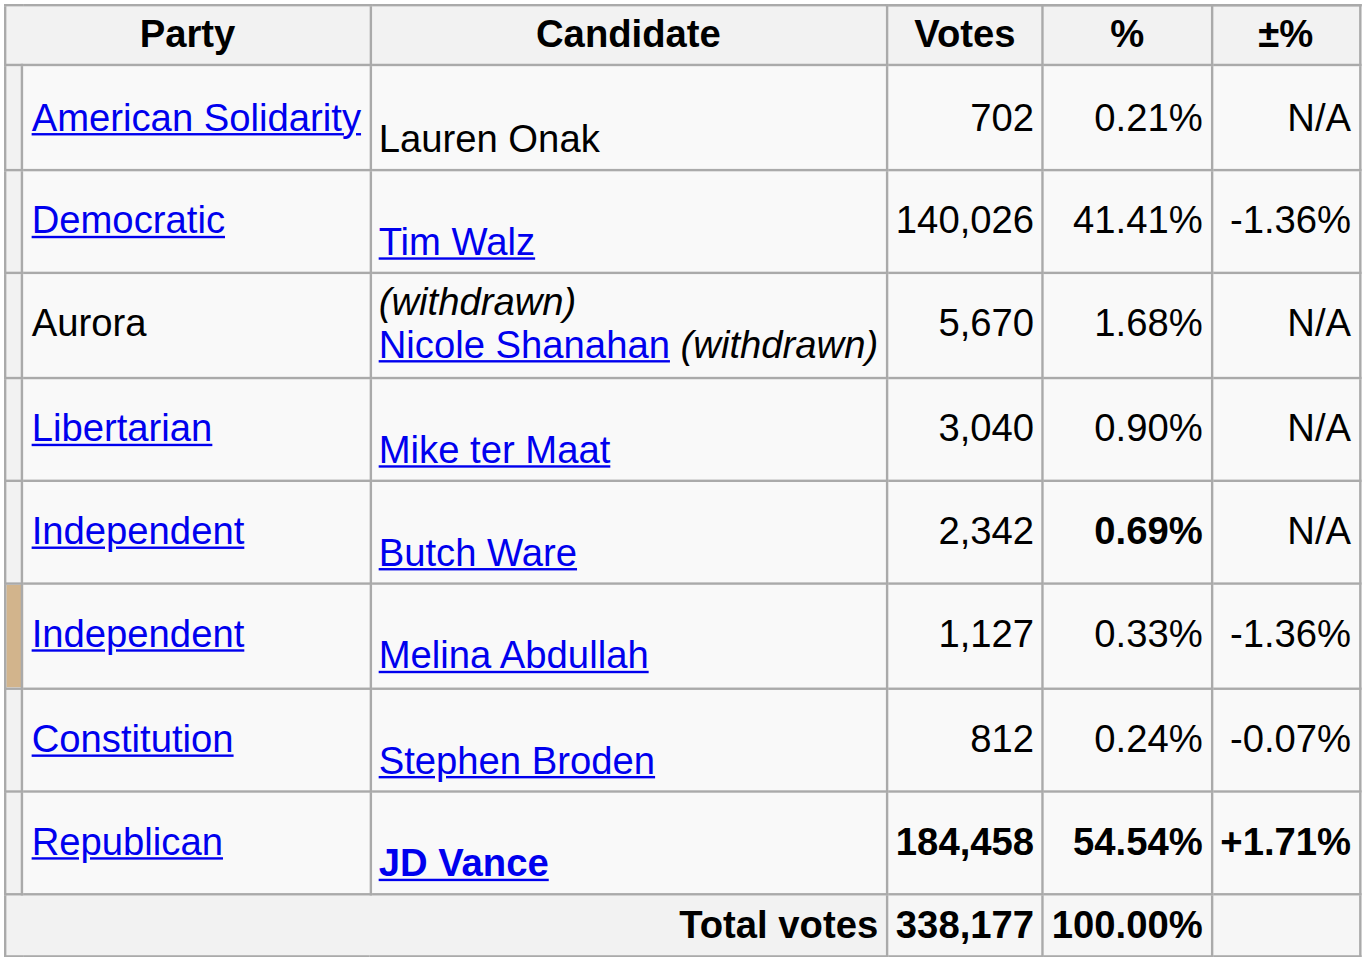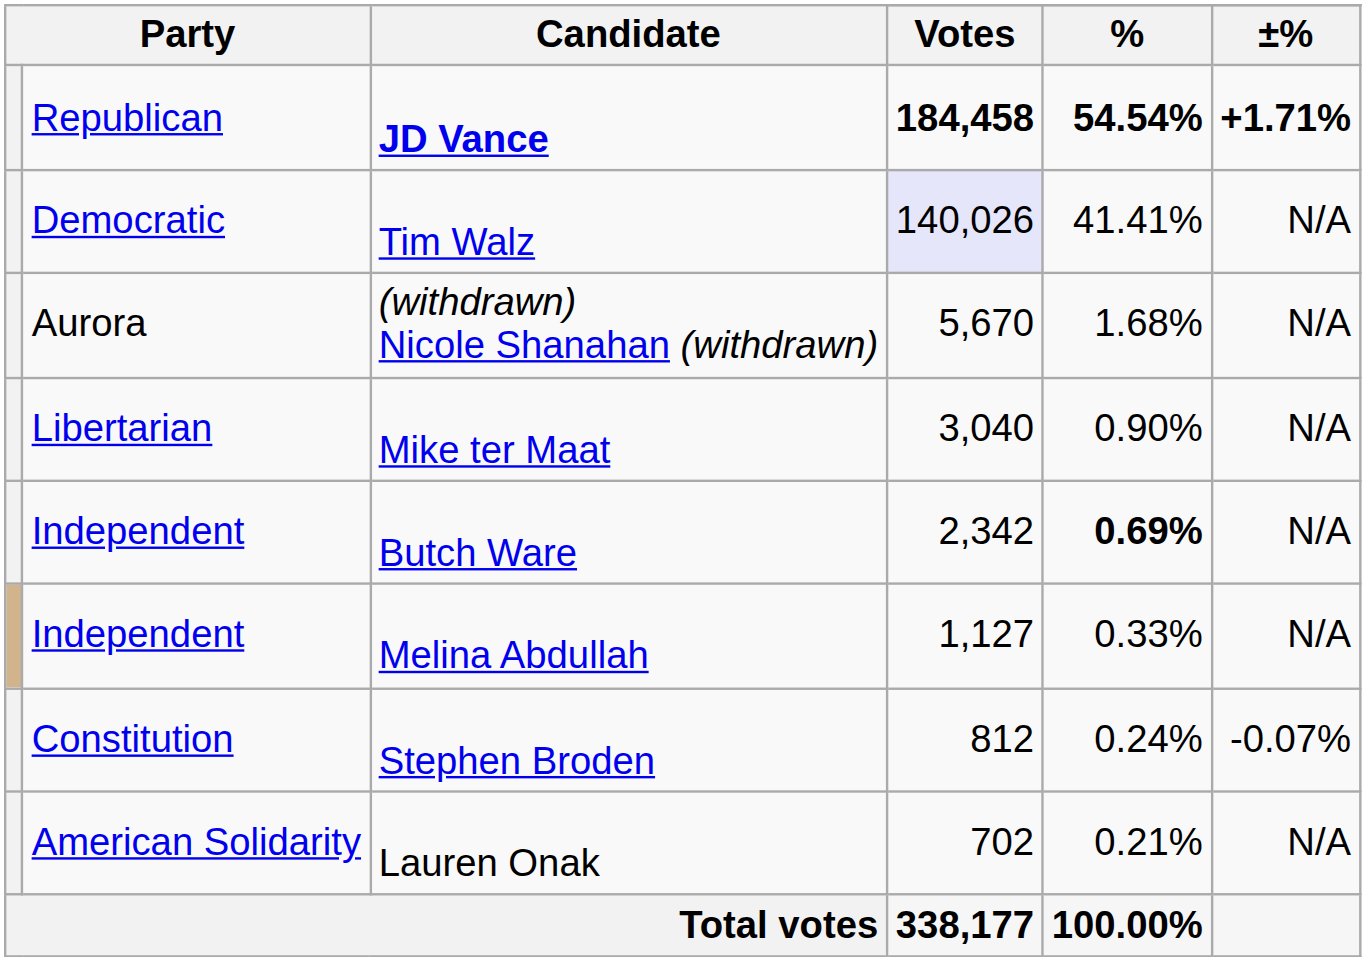rows swapped: (464, 864) <-> (489, 138)
(965, 220) no background -> (965, 220) lavender background
(1291, 220) -1.36% -> (1319, 220) N/A
(1291, 635) -1.36% -> (1319, 635) N/A
